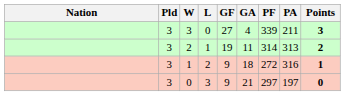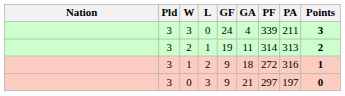(227, 30) 27 -> (227, 30) 24
